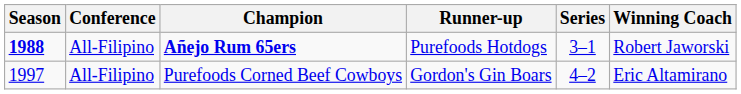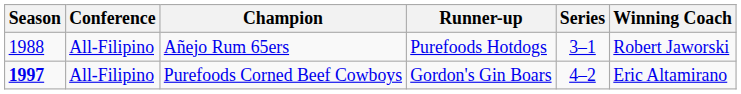(26, 46) bold -> (26, 46) normal
(230, 46) bold -> (226, 46) normal
(26, 74) normal -> (26, 74) bold
